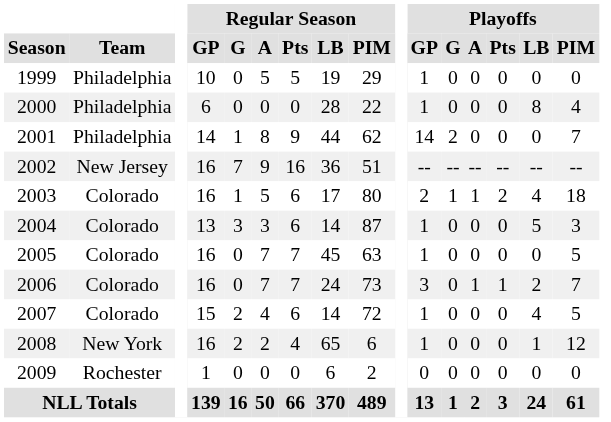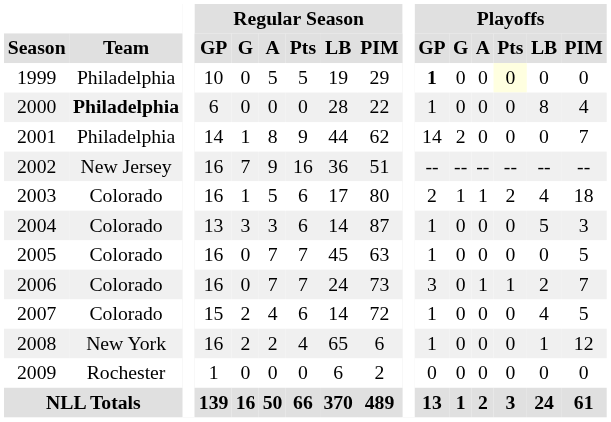(424, 77) normal -> (432, 77) bold
(503, 77) no background -> (510, 77) lightyellow background
(122, 107) normal -> (126, 107) bold
